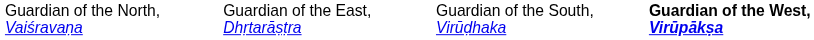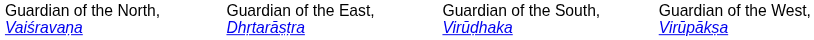(730, 19) bold -> (735, 19) normal
